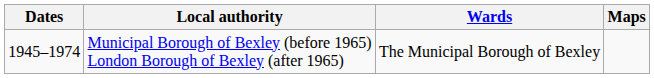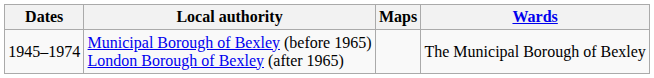columns swapped: (627, 17) <-> (490, 17)
